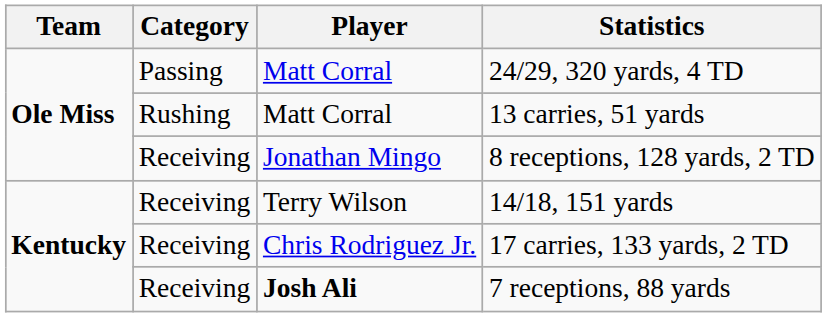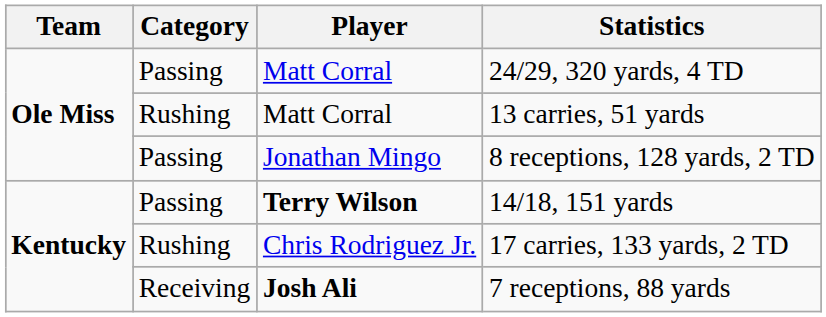(194, 157) Receiving -> (181, 157) Passing
(194, 201) Receiving -> (181, 201) Passing
(335, 201) normal -> (340, 201) bold
(194, 245) Receiving -> (185, 245) Rushing
